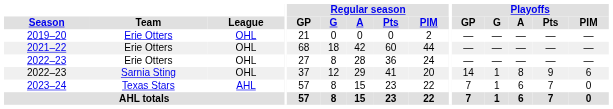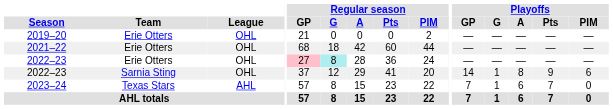(304, 60) no background -> (304, 60) pink background
(334, 60) no background -> (334, 60) paleturquoise background
